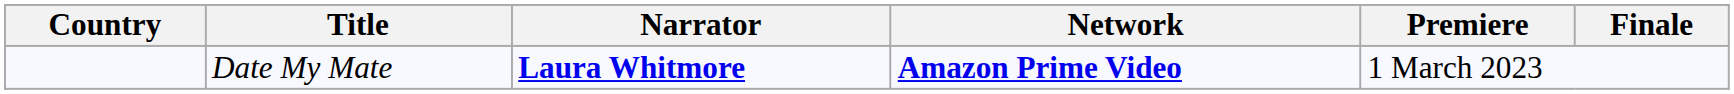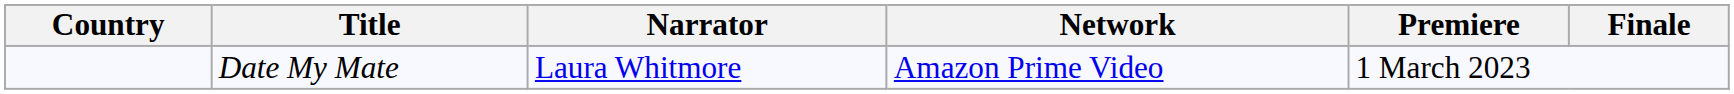(632, 67) bold -> (638, 67) normal
(1040, 67) bold -> (1029, 67) normal
